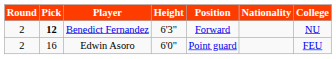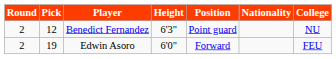(51, 29) bold -> (51, 29) normal
(213, 29) Forward -> (213, 29) Point guard
(51, 45) 16 -> (51, 45) 19
(213, 45) Point guard -> (213, 45) Forward
